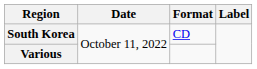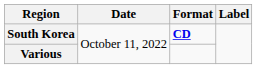(181, 34) normal -> (182, 34) bold
